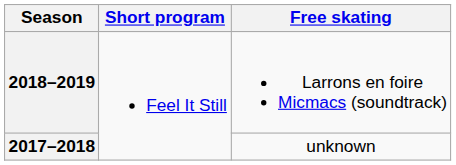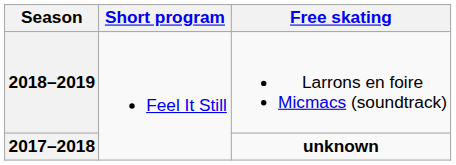(341, 146) normal -> (341, 146) bold
